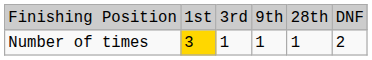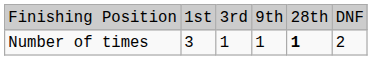(189, 43) gold background -> (189, 43) no background
(295, 43) normal -> (295, 43) bold
